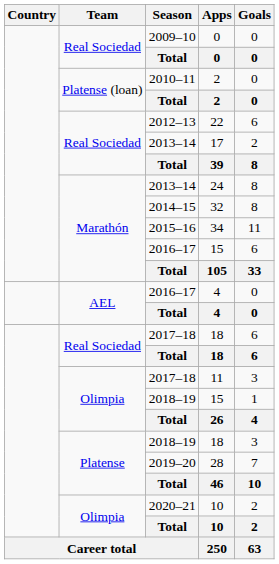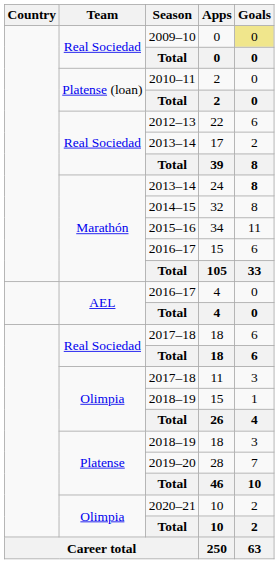(254, 36) no background -> (254, 36) khaki background
(254, 185) normal -> (254, 185) bold
